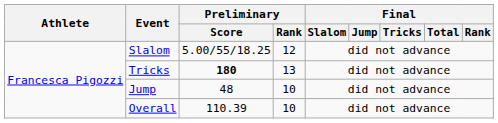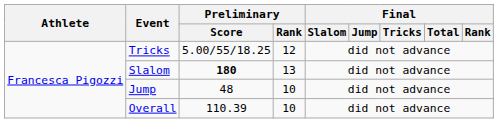(149, 51) Slalom -> (149, 51) Tricks
(149, 70) Tricks -> (149, 70) Slalom
